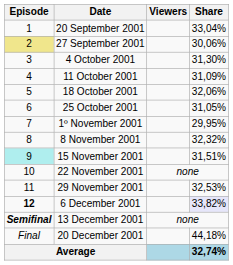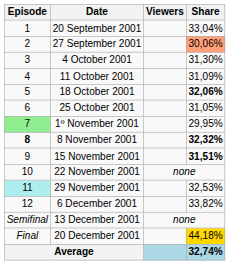(29, 44) khaki background -> (27, 44) no background
(209, 44) no background -> (206, 44) lightsalmon background
(209, 92) normal -> (206, 92) bold
(29, 124) no background -> (27, 124) lightgreen background
(29, 140) normal -> (27, 140) bold
(209, 140) normal -> (206, 140) bold
(29, 156) paleturquoise background -> (27, 156) no background
(209, 156) normal -> (206, 156) bold
(29, 188) no background -> (27, 188) paleturquoise background
(29, 204) bold -> (27, 204) normal
(209, 204) lavender background -> (206, 204) no background
(29, 220) bold -> (27, 220) normal
(209, 236) no background -> (206, 236) gold background
